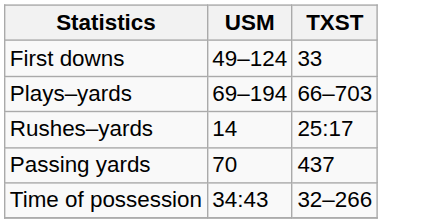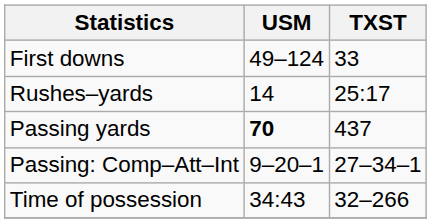- row: (71, 93)
(225, 164) normal -> (262, 129) bold
+ row: (124, 164)
